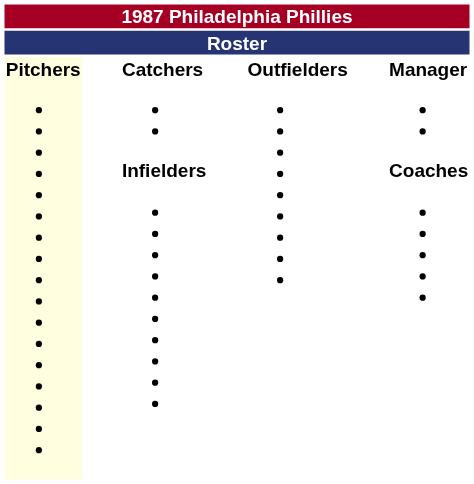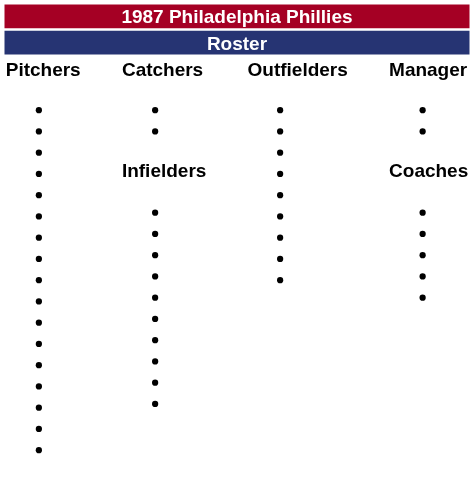(43, 259) lightyellow background -> (43, 259) no background
